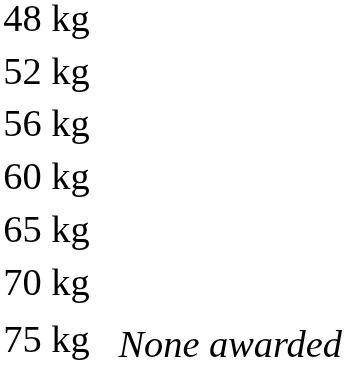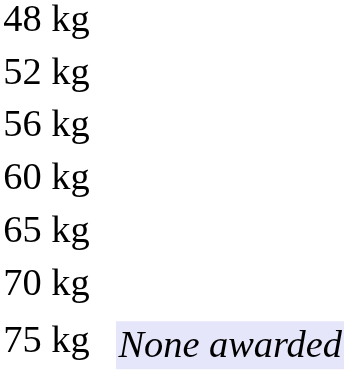(230, 344) no background -> (230, 344) lavender background
